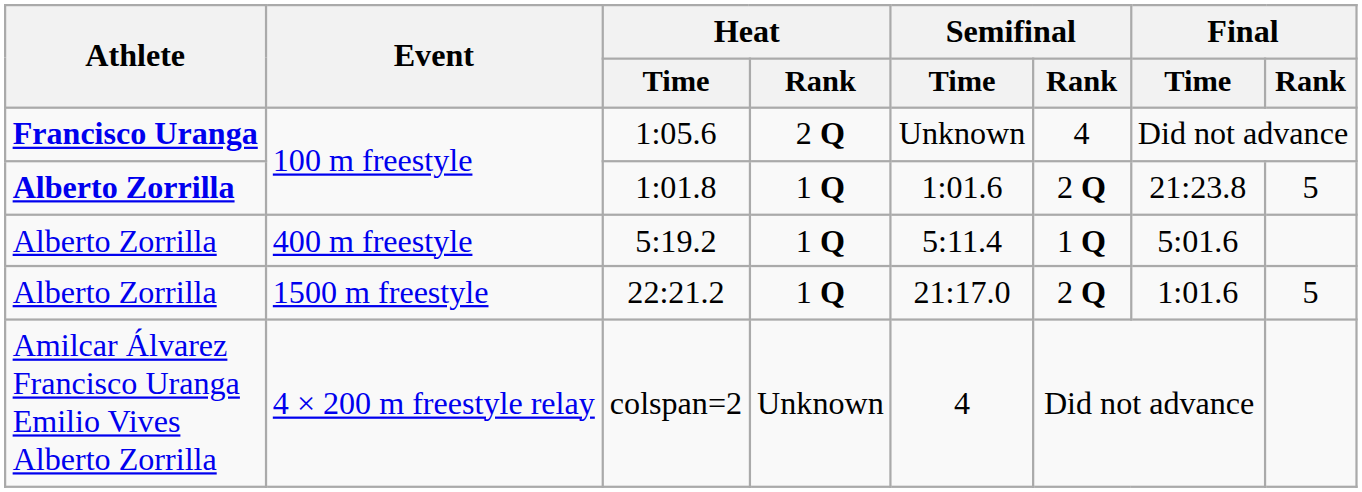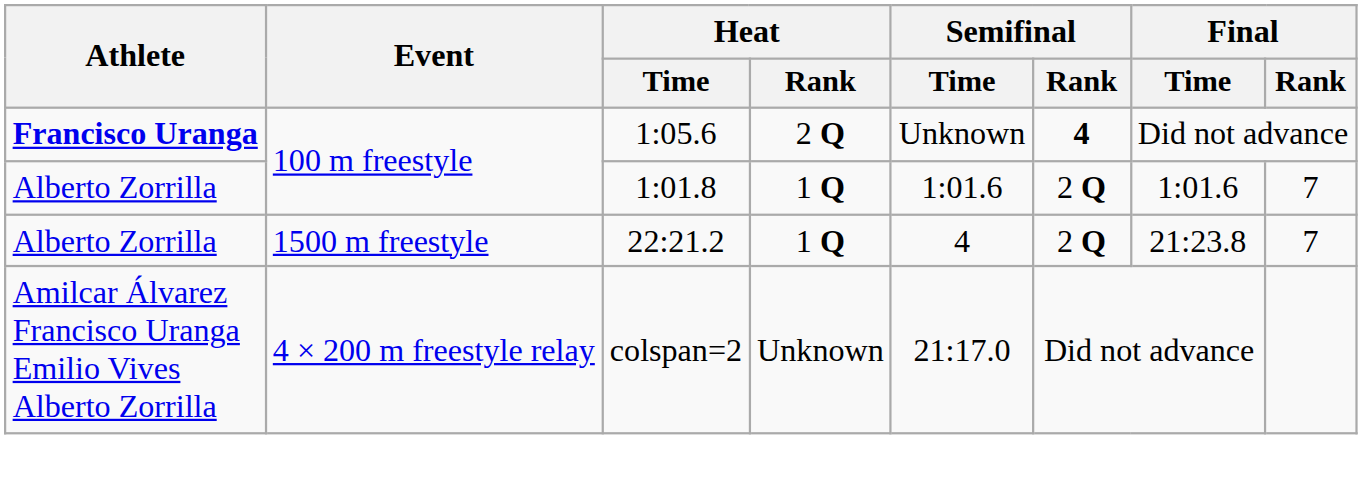(1082, 134) normal -> (1082, 134) bold
(124, 187) bold -> (115, 187) normal
(1198, 187) 21:23.8 -> (1198, 187) 1:01.6
(1311, 187) 5 -> (1311, 187) 7
- row: (676, 240)
(962, 293) 21:17.0 -> (962, 240) 4
(1198, 293) 1:01.6 -> (1198, 240) 21:23.8
(1311, 293) 5 -> (1311, 240) 7
(962, 403) 4 -> (962, 350) 21:17.0
